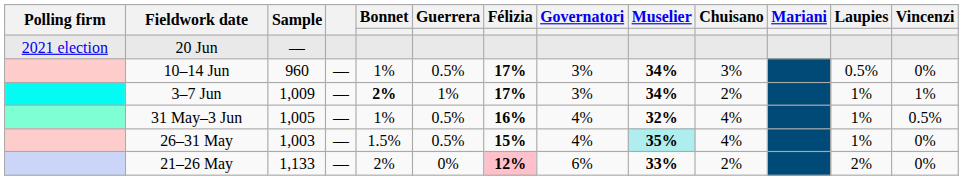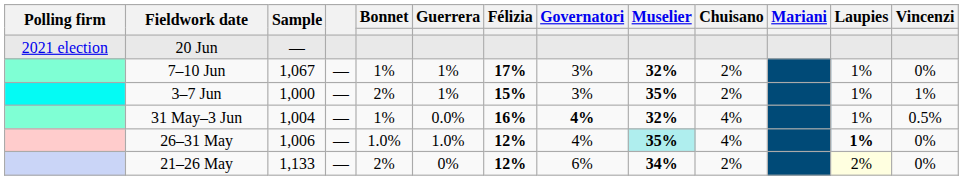- row: (197, 70)
+ row: (197, 70)
(297, 94) 1,009 -> (297, 94) 1,000
(384, 94) bold -> (384, 94) normal
(510, 94) 17% -> (510, 94) 15%
(662, 94) 34% -> (662, 94) 35%
(297, 117) 1,005 -> (297, 117) 1,004
(448, 117) 0.5% -> (448, 117) 0.0%
(582, 117) normal -> (582, 117) bold
(297, 140) 1,003 -> (297, 140) 1,006
(384, 140) 1.5% -> (384, 140) 1.0%
(448, 140) 0.5% -> (448, 140) 1.0%
(510, 140) 15% -> (510, 140) 12%
(861, 140) normal -> (861, 140) bold
(510, 164) pink background -> (510, 164) no background
(662, 164) 33% -> (662, 164) 34%
(861, 164) no background -> (861, 164) lightyellow background
